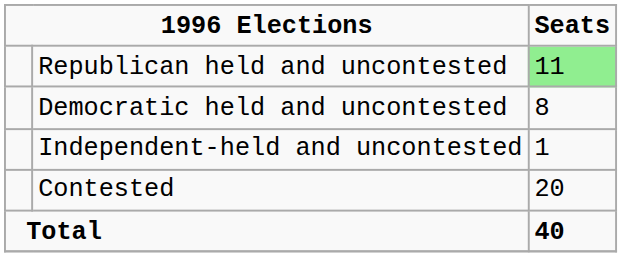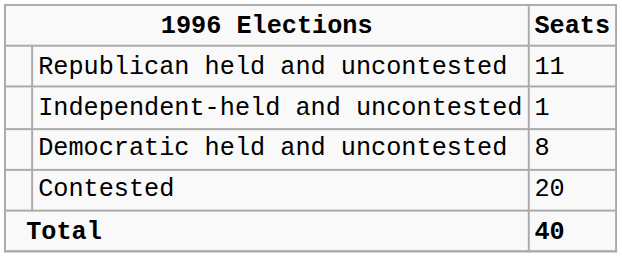(550, 67) lightgreen background -> (550, 67) no background
rows swapped: (273, 108) <-> (280, 149)
